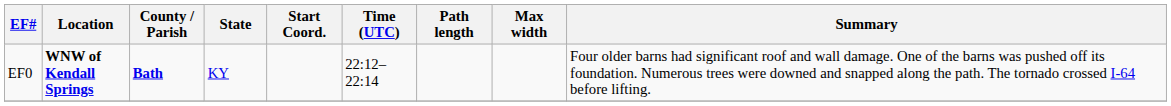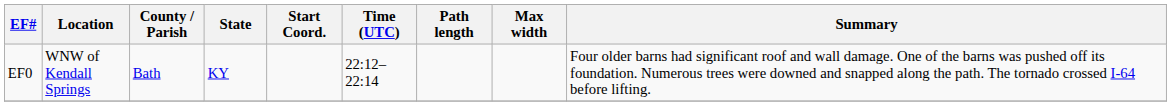(73, 72) bold -> (72, 72) normal
(148, 72) bold -> (147, 72) normal
